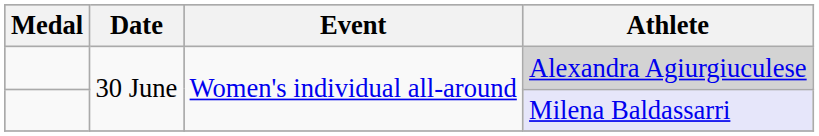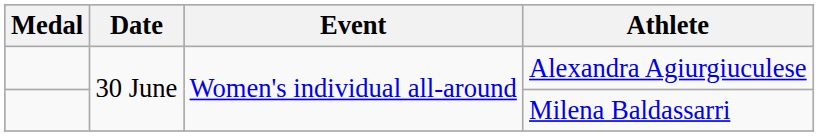(668, 67) lightgrey background -> (668, 67) no background
(630, 109) lavender background -> (630, 109) no background
